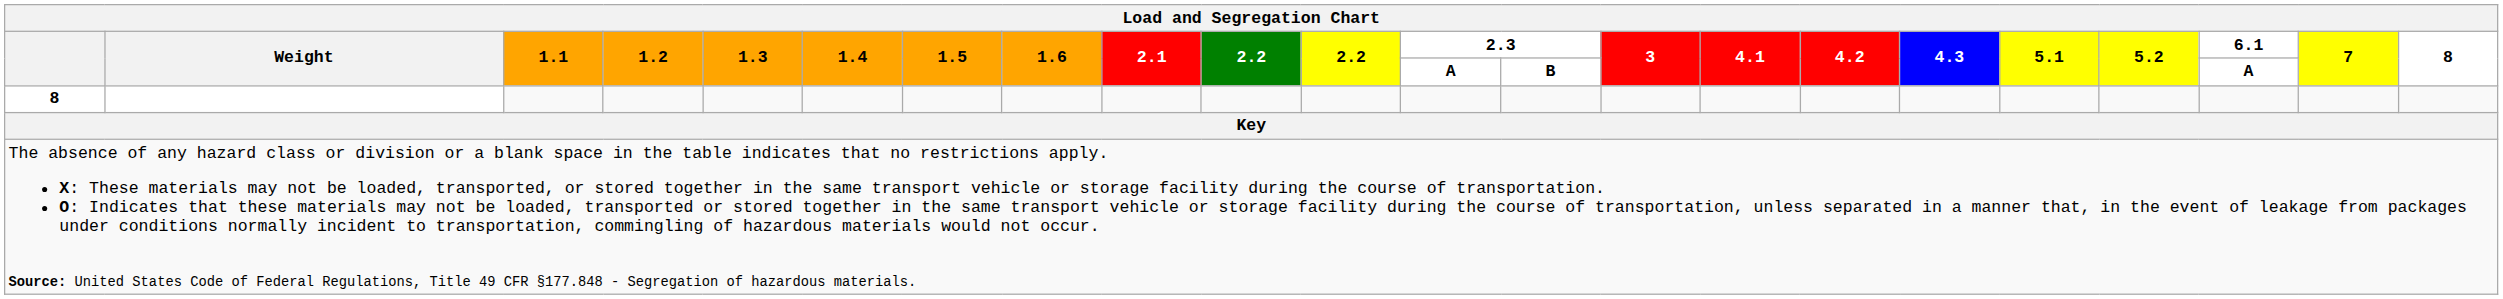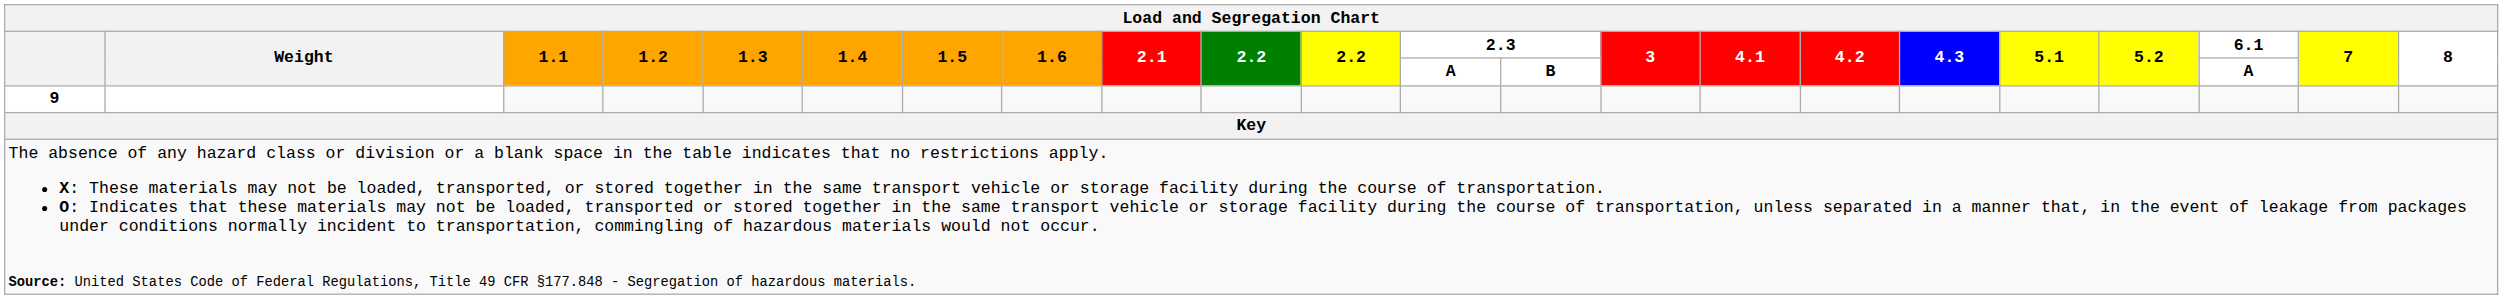(54, 99) 8 -> (54, 99) 9
